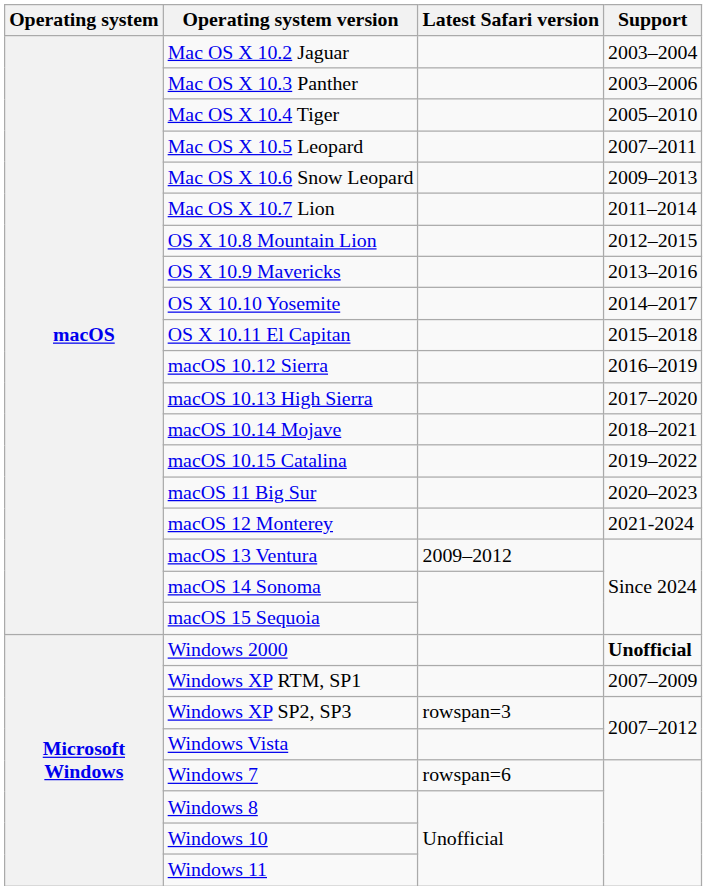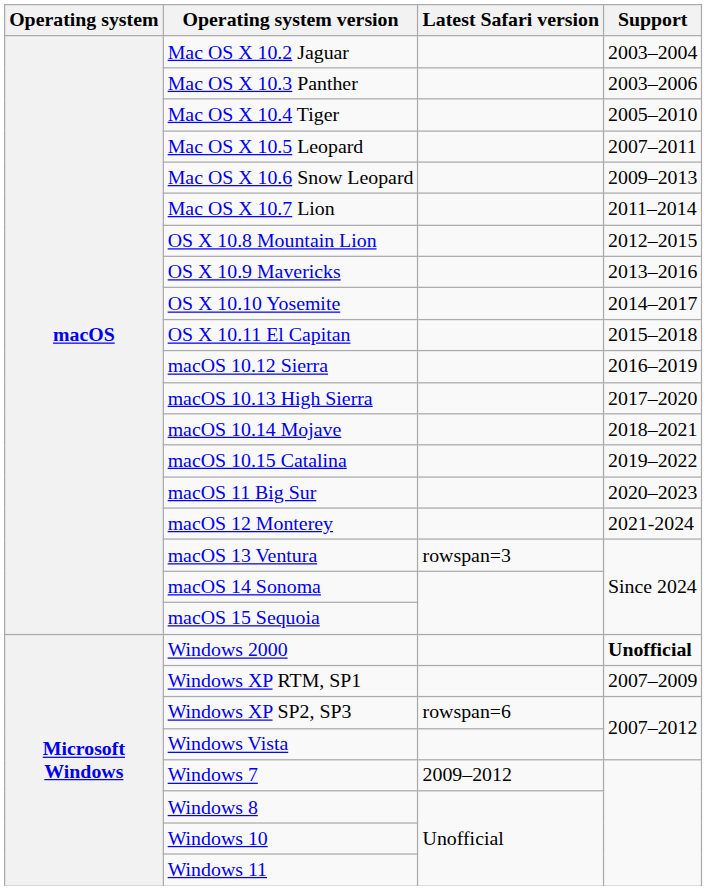(467, 555) 2009–2012 -> (467, 555) rowspan=3
(467, 712) rowspan=3 -> (467, 712) rowspan=6
(467, 775) rowspan=6 -> (467, 775) 2009–2012
